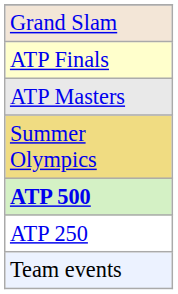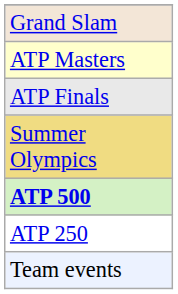(59, 59) ATP Finals -> (67, 59) ATP Masters
(67, 96) ATP Masters -> (59, 96) ATP Finals
